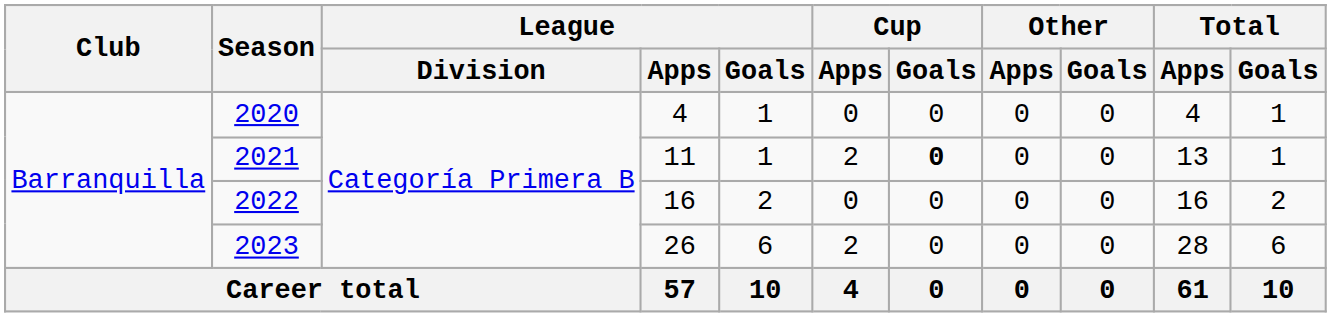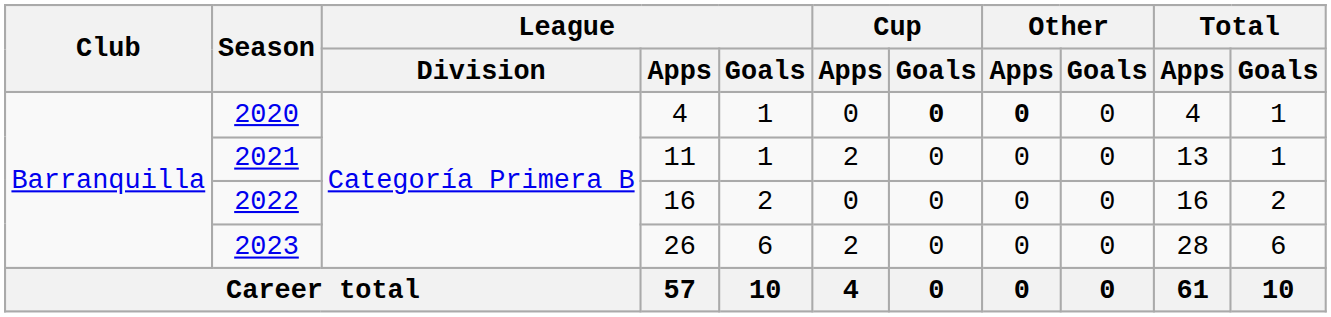(936, 115) normal -> (936, 115) bold
(1022, 115) normal -> (1022, 115) bold
(936, 159) bold -> (936, 159) normal
